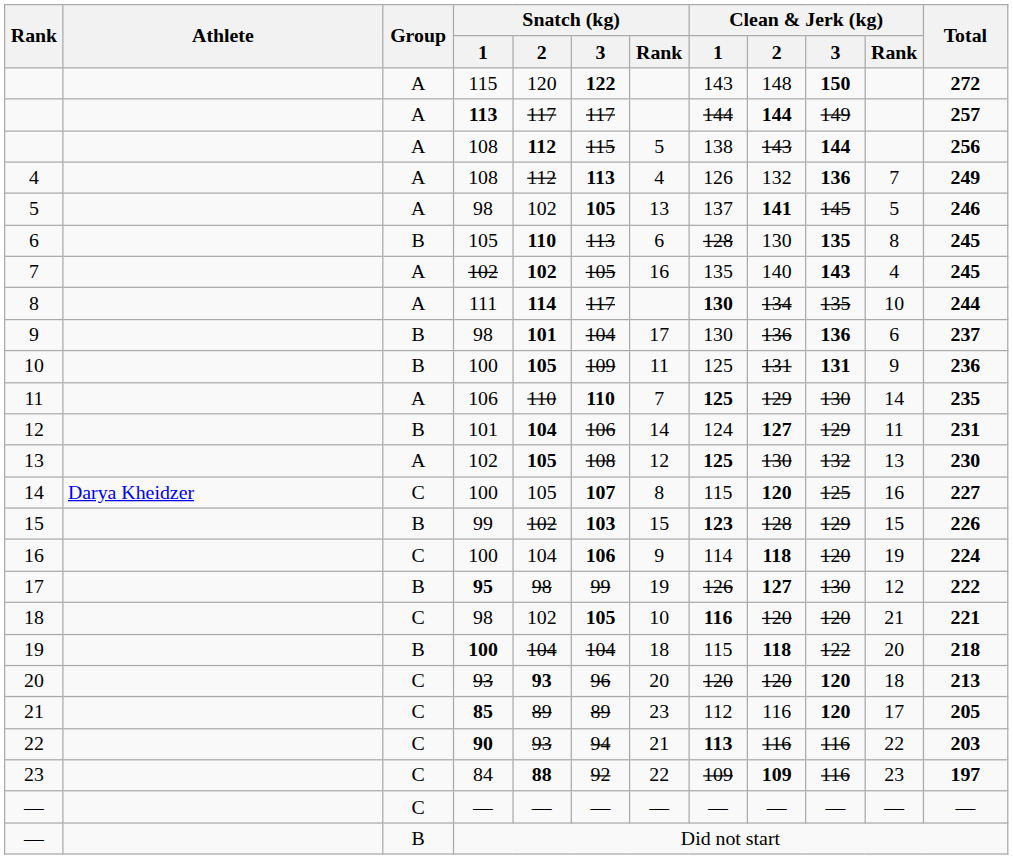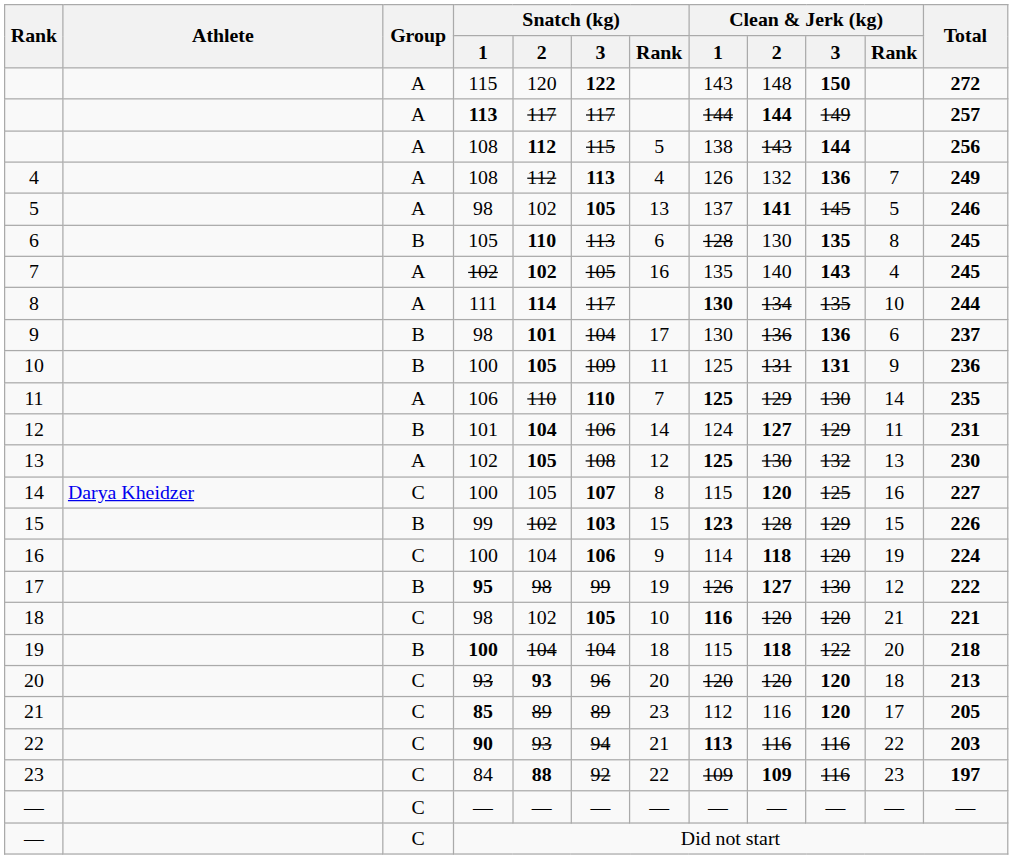(418, 838) B -> (418, 838) C
